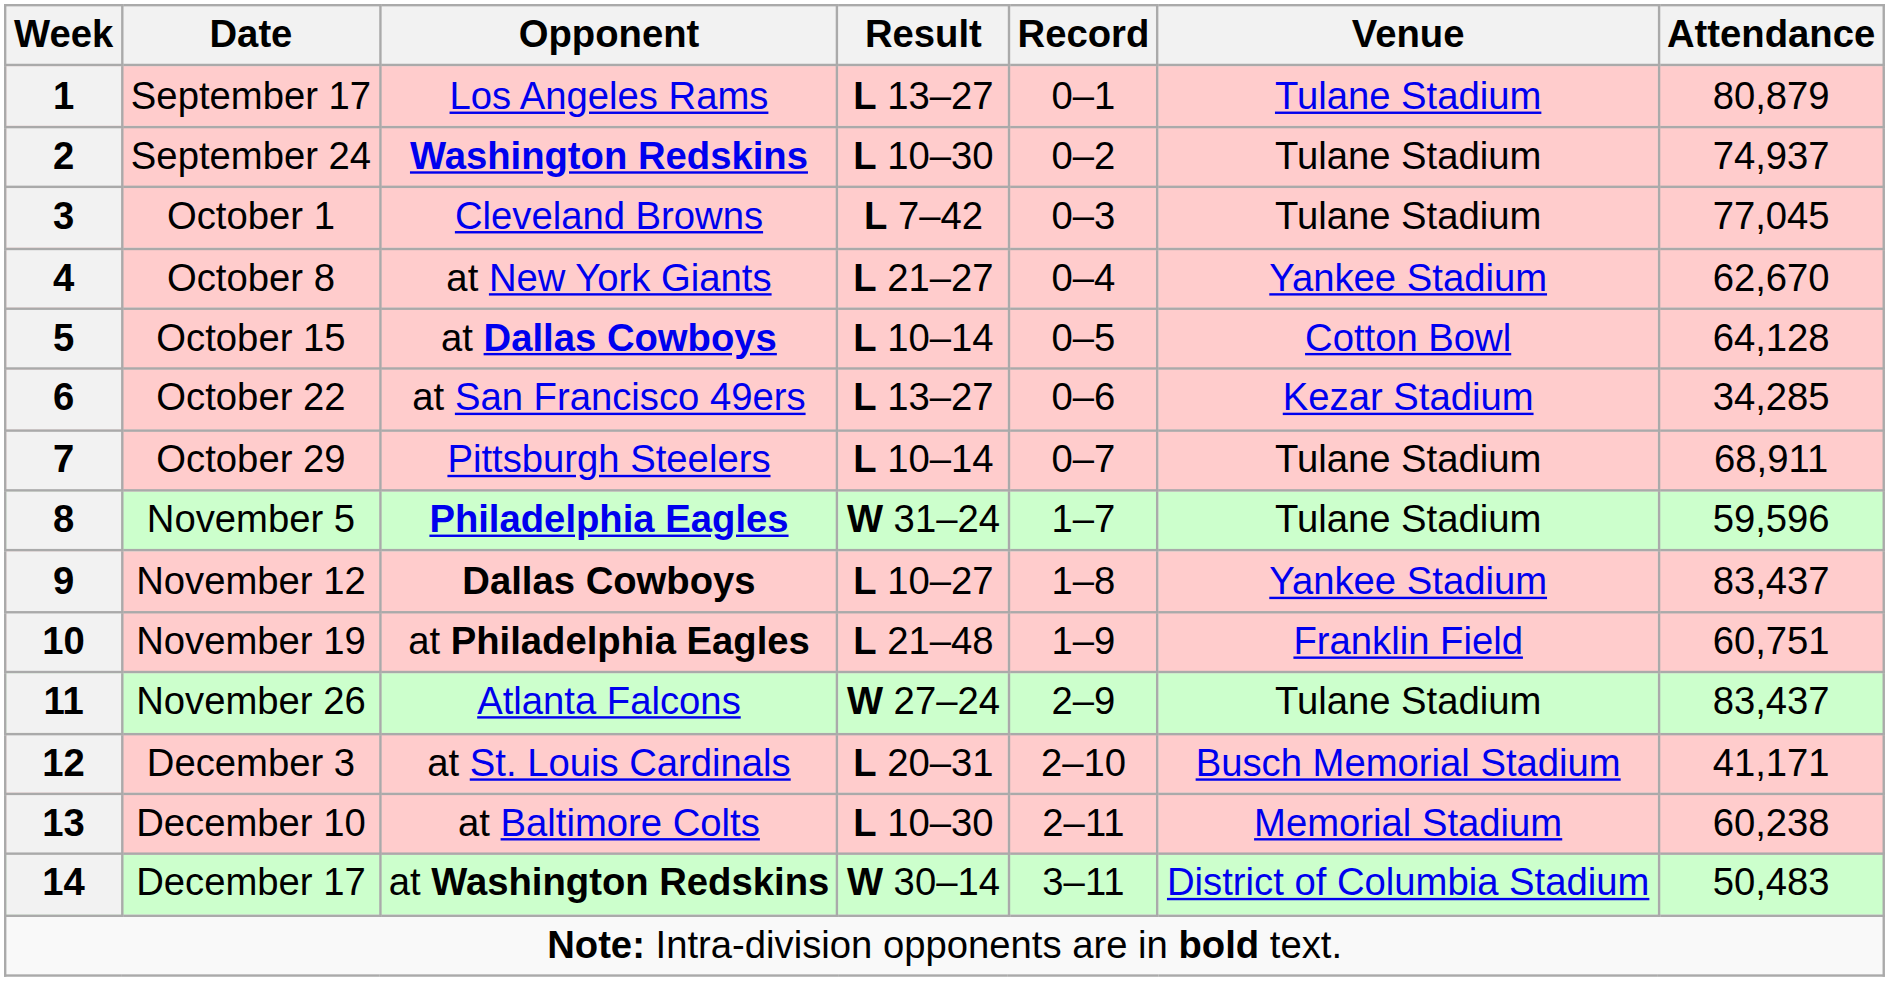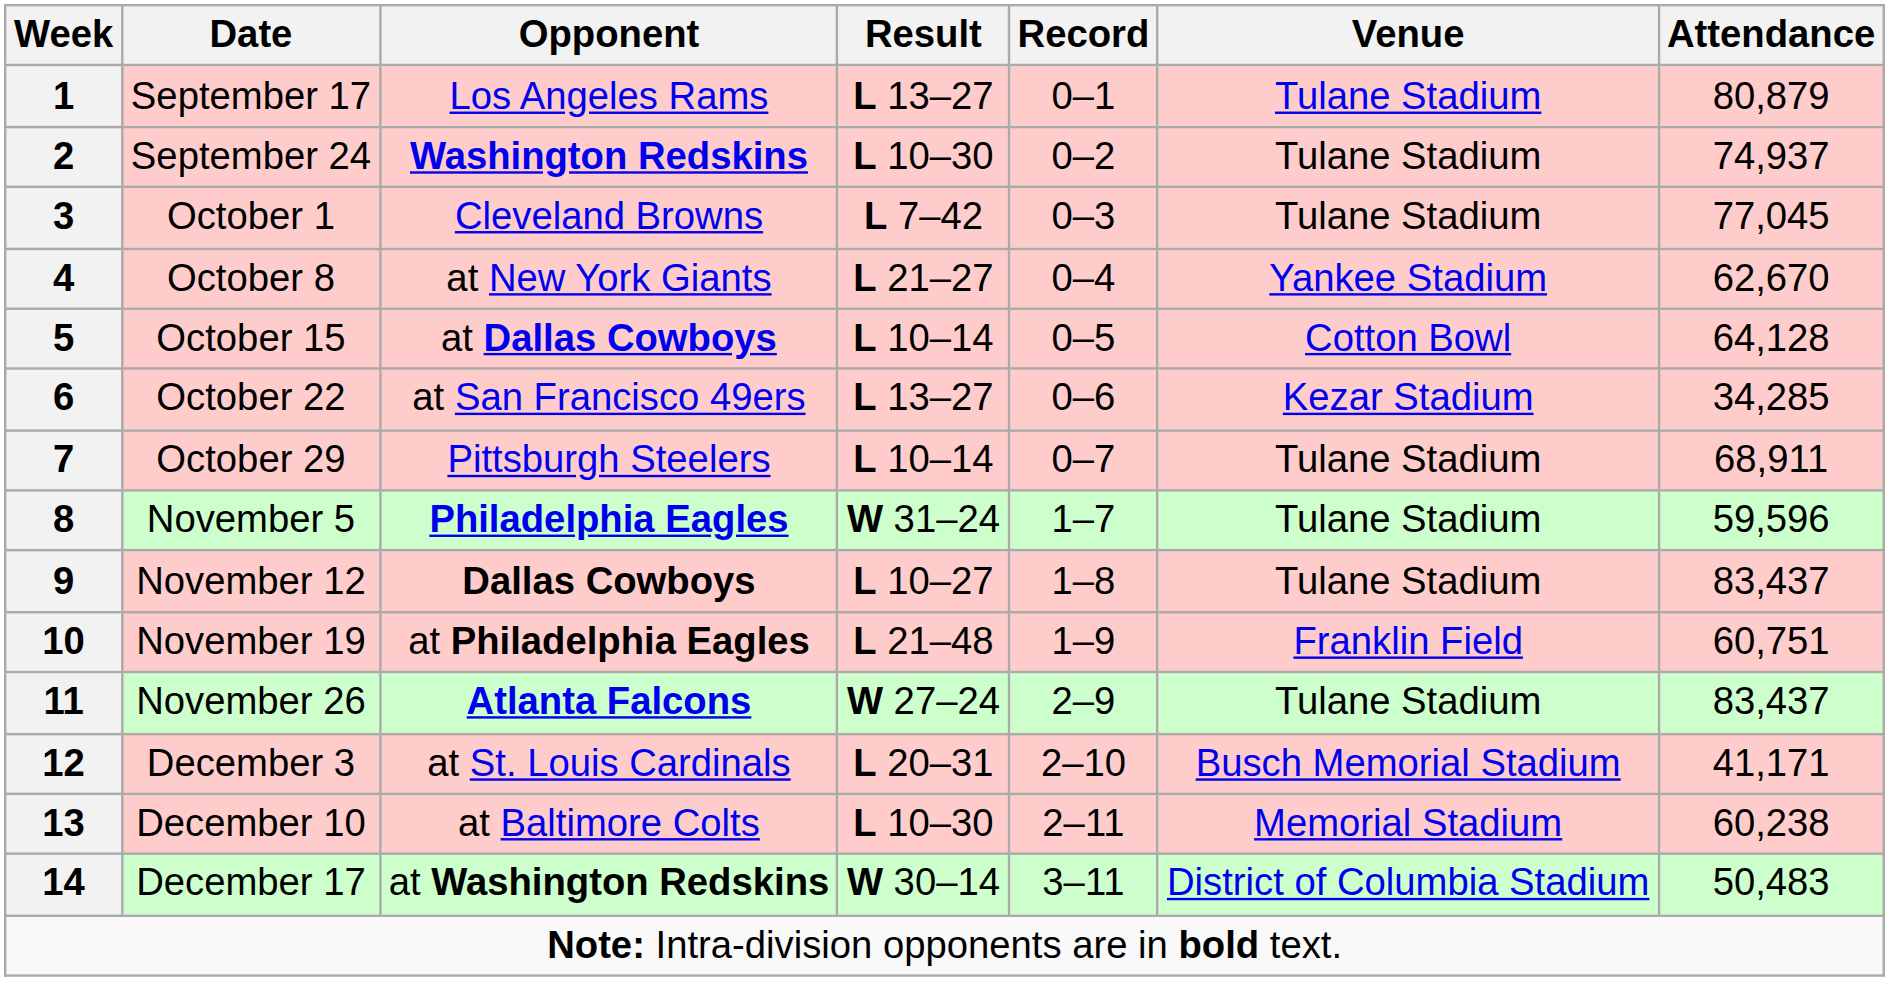(1408, 580) Yankee Stadium -> (1408, 580) Tulane Stadium
(609, 701) normal -> (609, 701) bold
